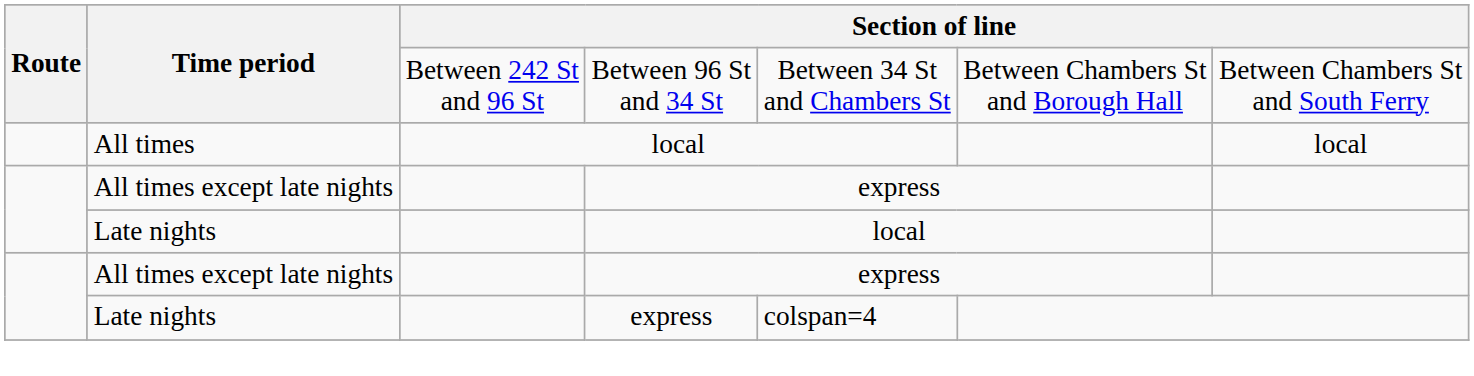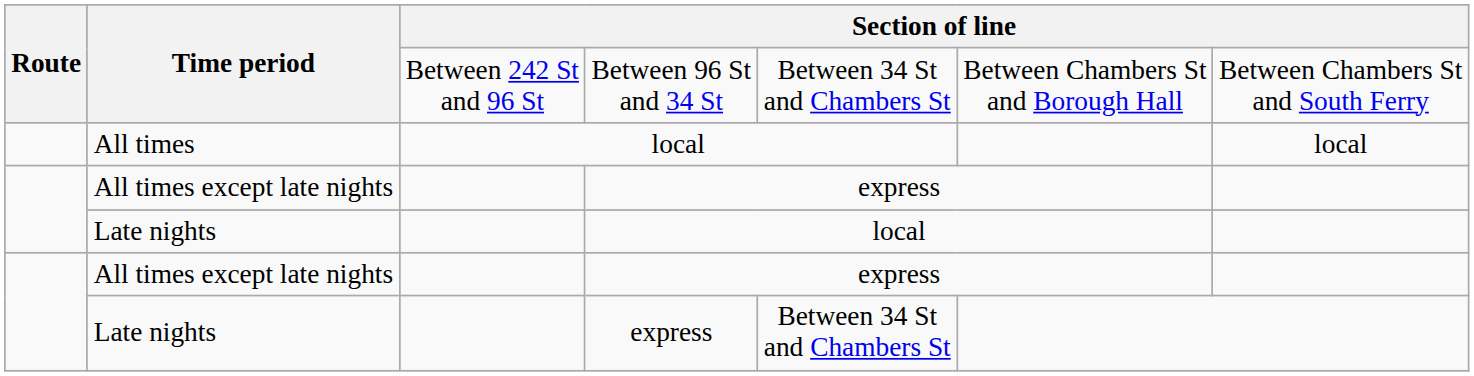(820, 317) colspan=4 -> (857, 332) Between 34 St and Chambers St
